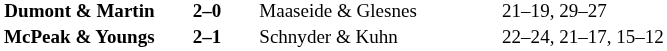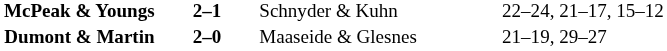rows swapped: (79, 10) <-> (79, 37)
